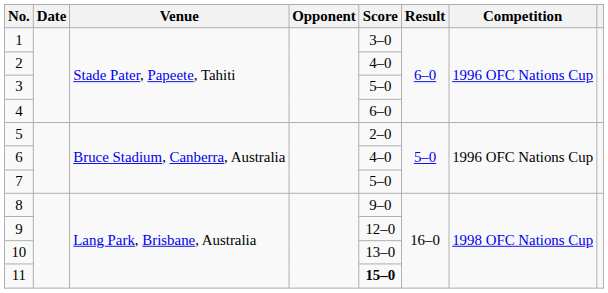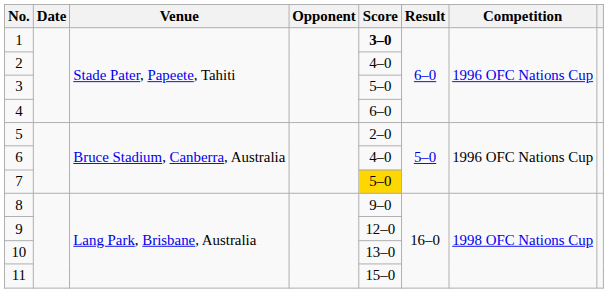(380, 39) normal -> (380, 39) bold
(380, 181) no background -> (380, 181) gold background
(380, 275) bold -> (380, 275) normal
